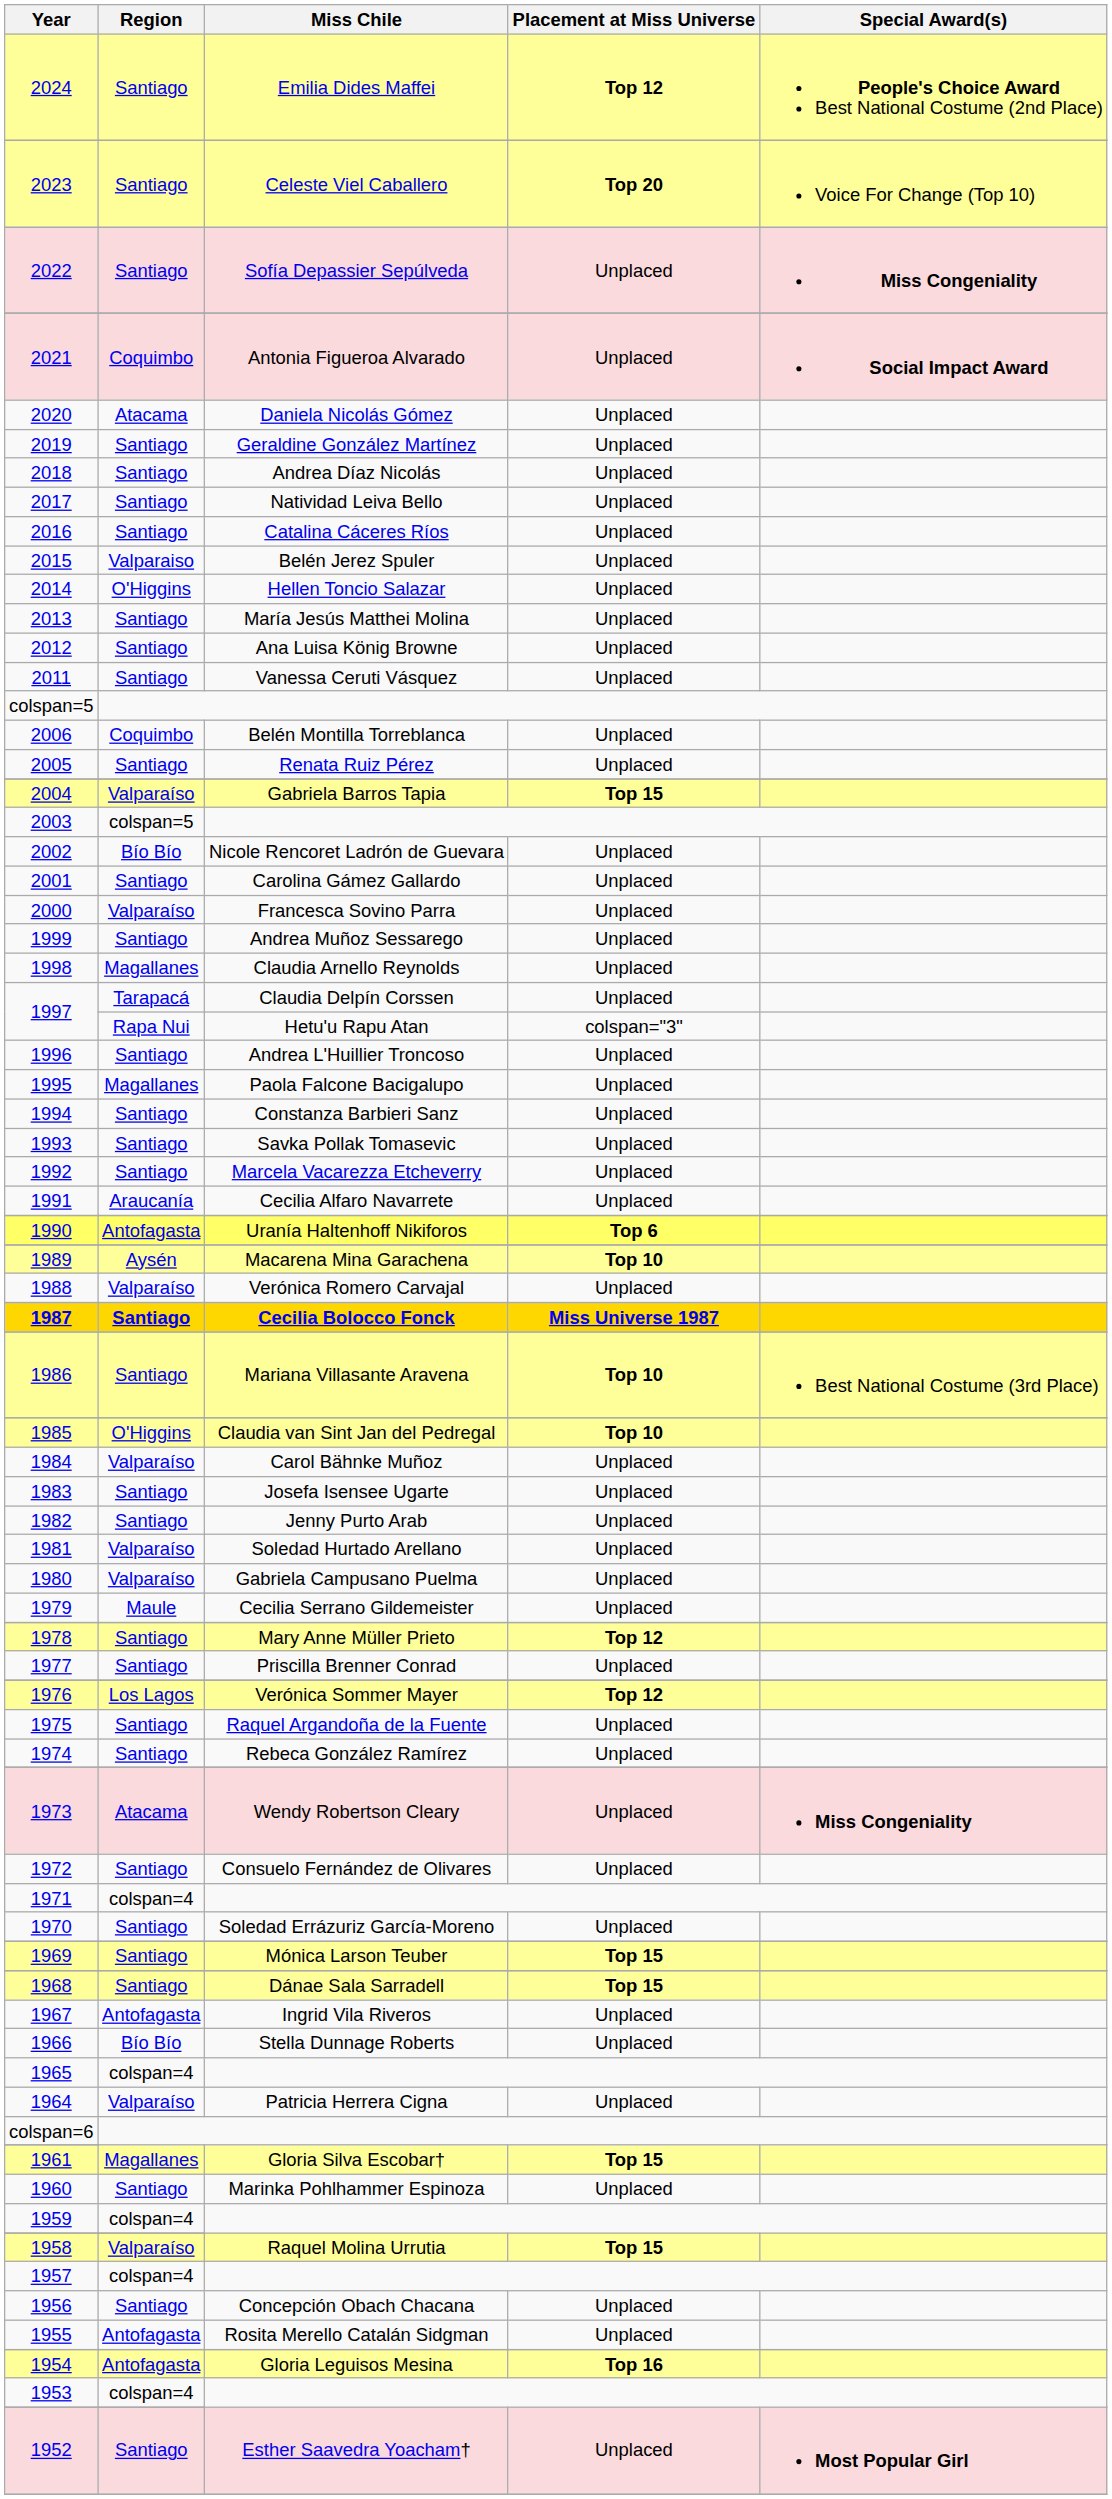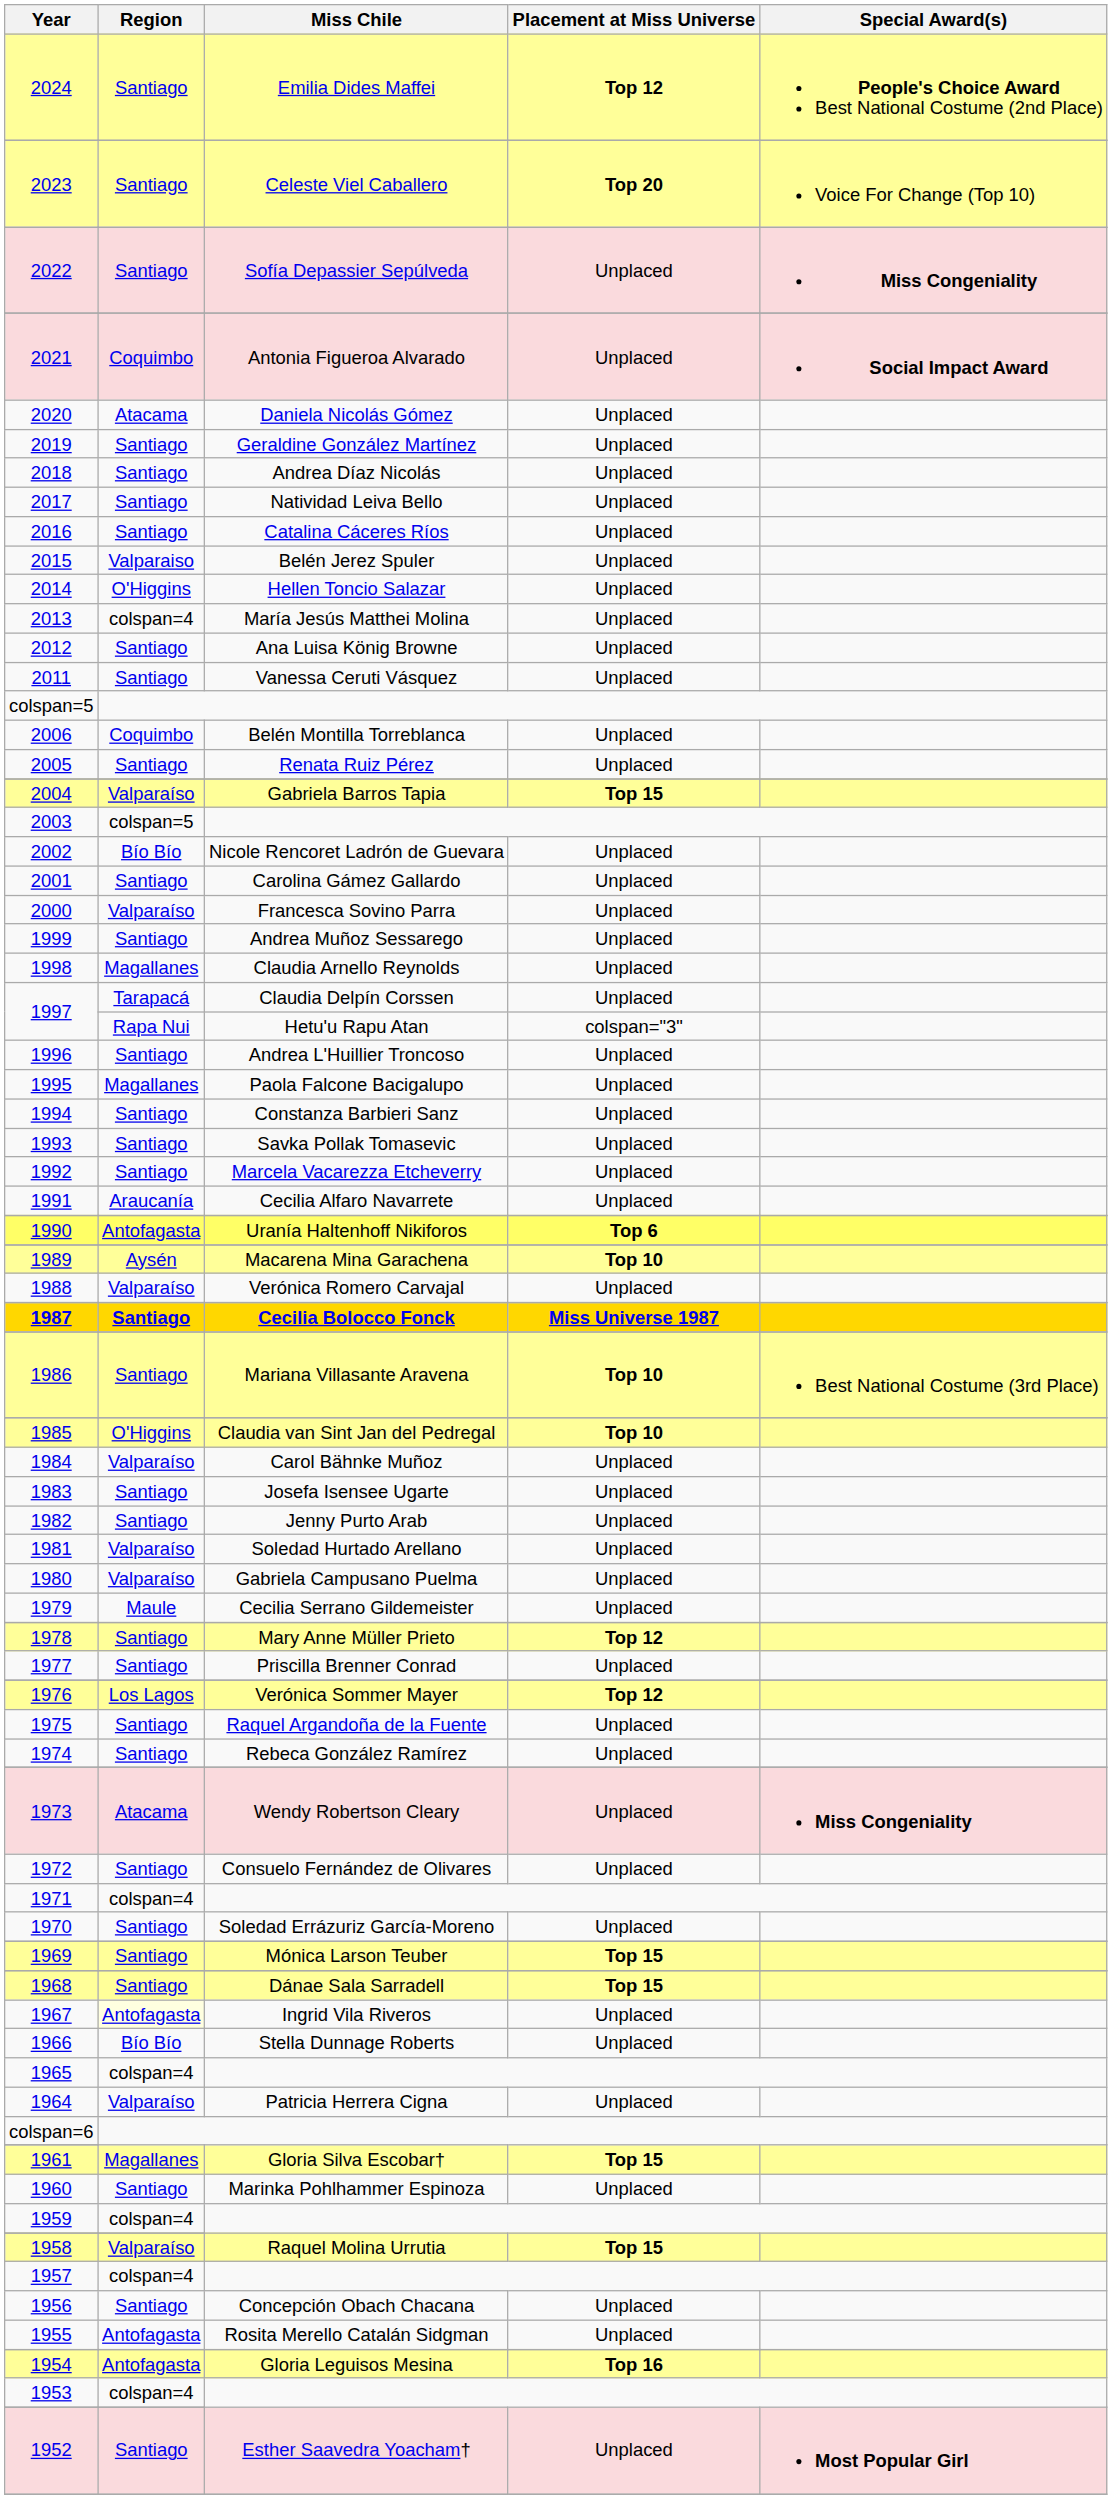(151, 619) Santiago -> (151, 619) colspan=4
(151, 2015) no background -> (151, 2015) lightyellow background
